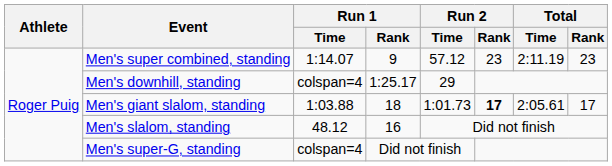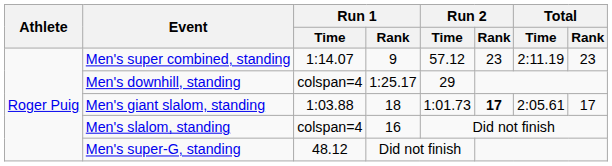(330, 127) 48.12 -> (330, 127) colspan=4
(330, 150) colspan=4 -> (330, 150) 48.12
